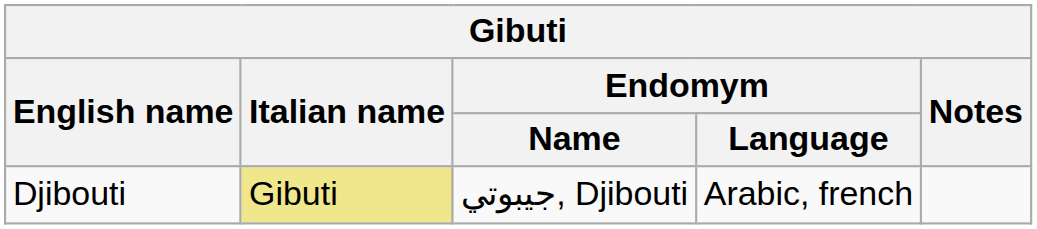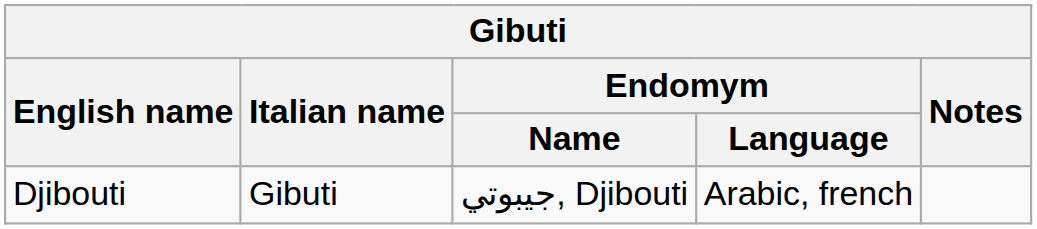(293, 193) khaki background -> (293, 193) no background
